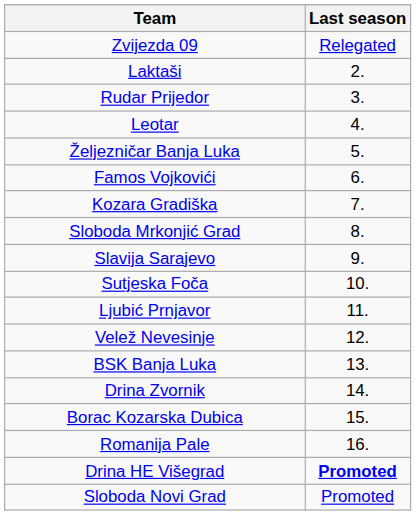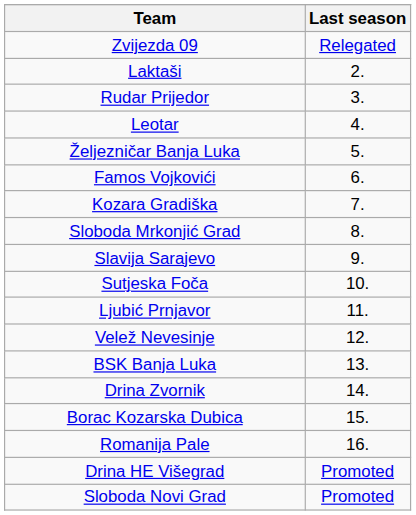(358, 470) bold -> (358, 470) normal
